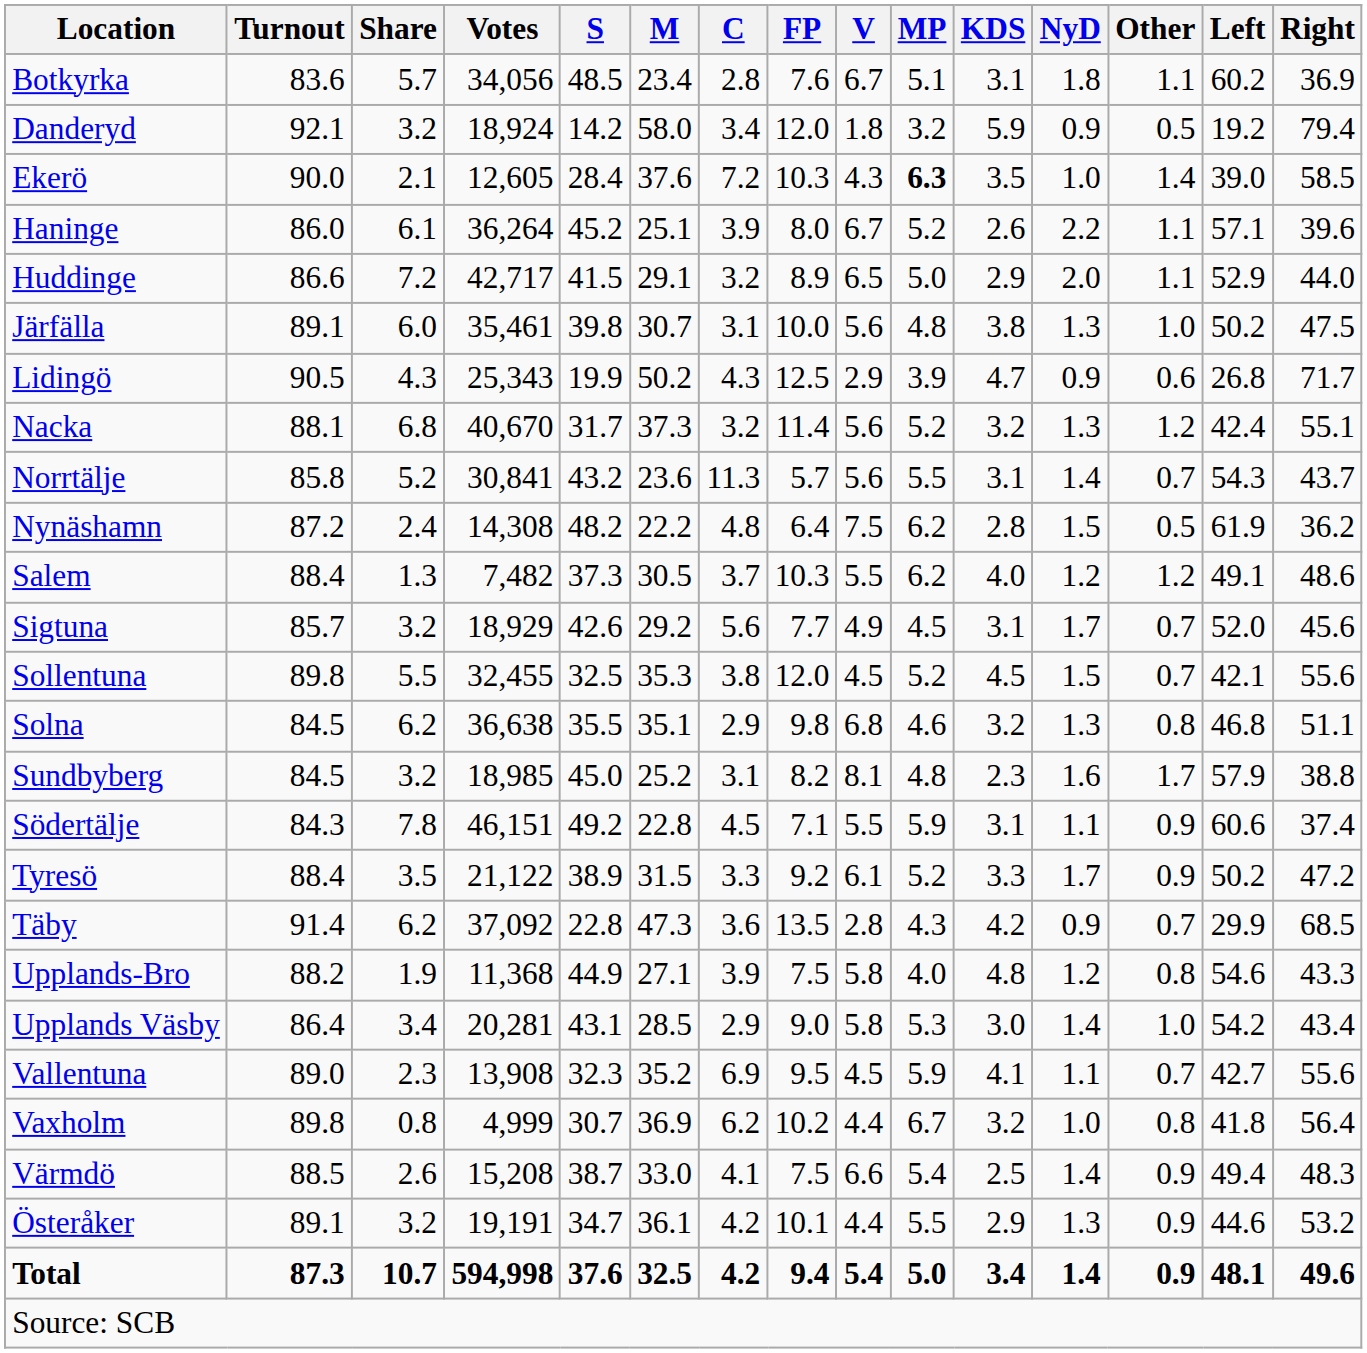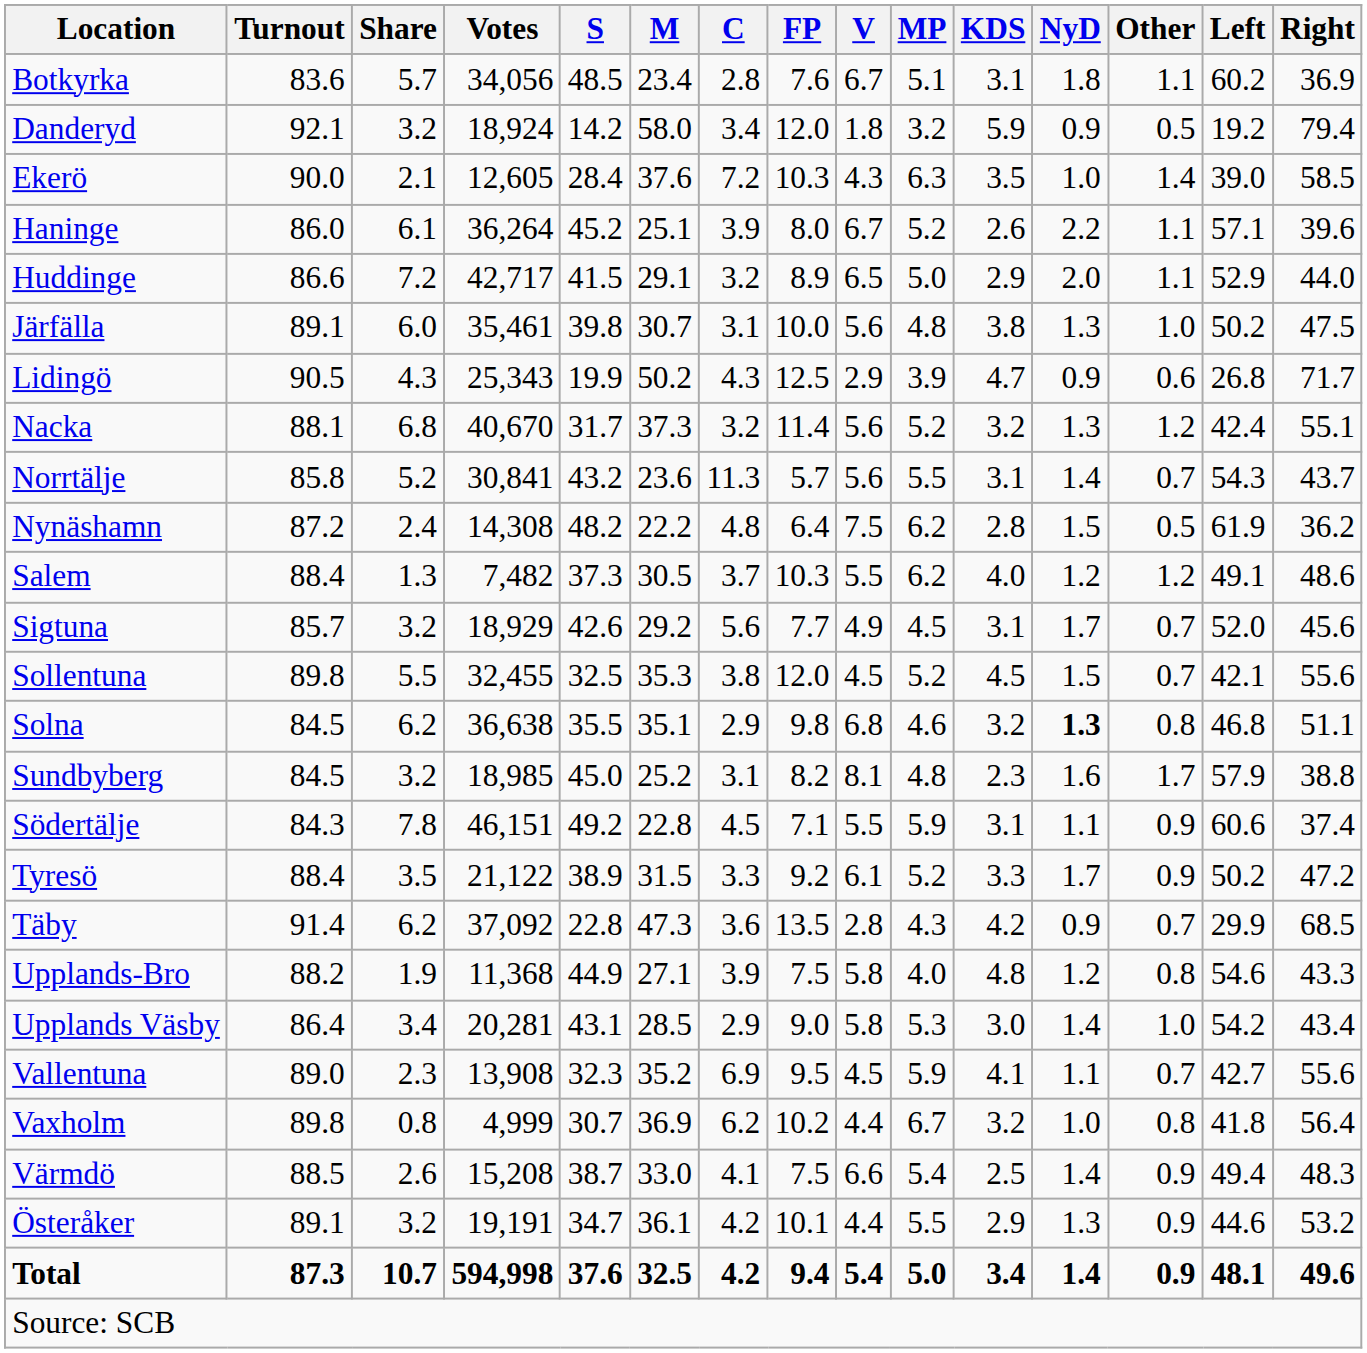(927, 178) bold -> (927, 178) normal
(1081, 725) normal -> (1081, 725) bold
